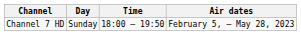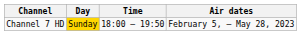(83, 24) no background -> (83, 24) gold background
